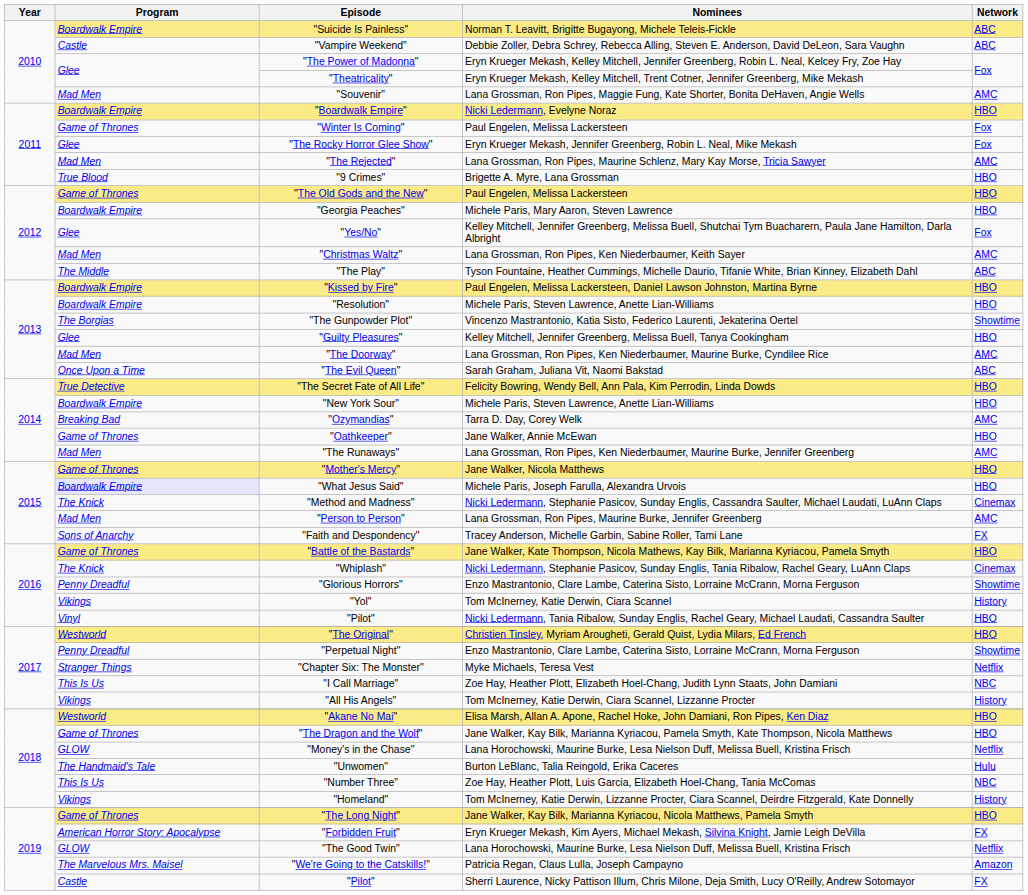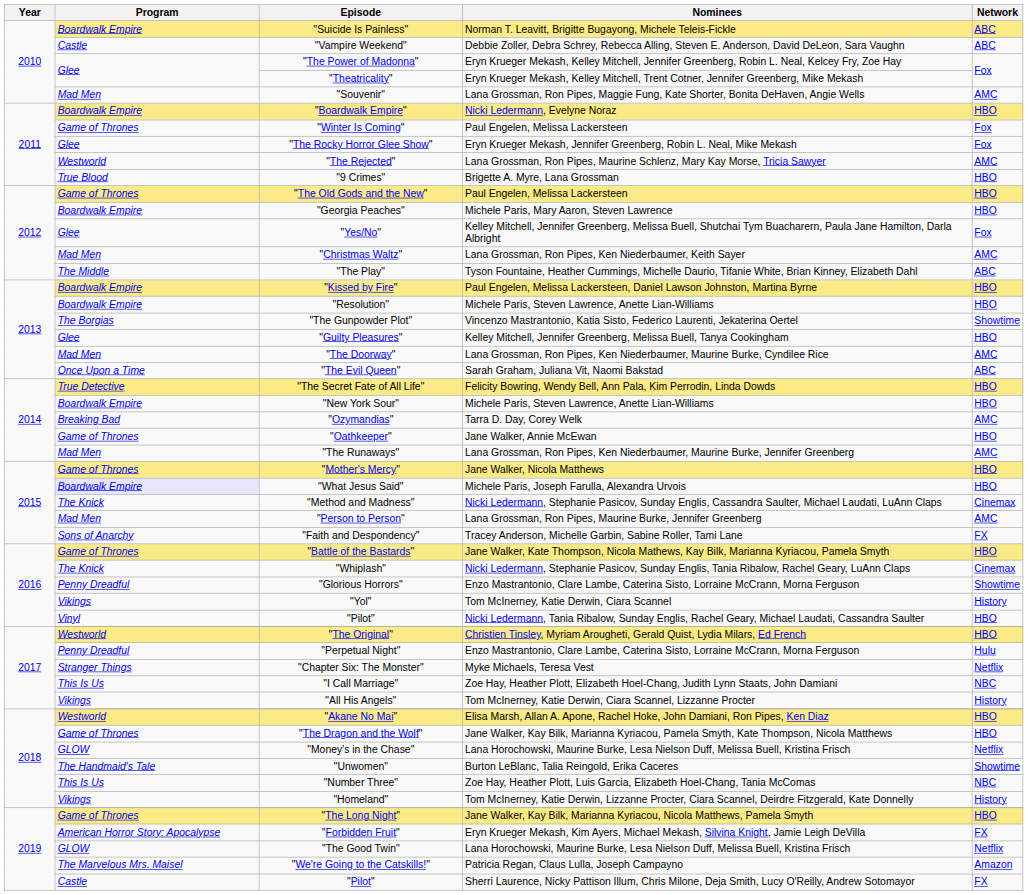(79, 161) Mad Men -> (82, 161) Westworld
(997, 651) Showtime -> (985, 651) Hulu
(985, 766) Hulu -> (997, 766) Showtime
